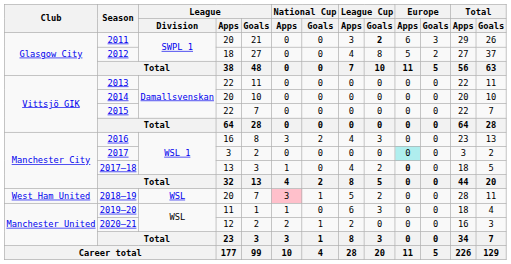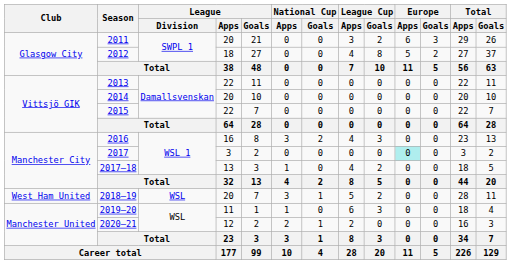(380, 40) bold -> (380, 40) normal
(408, 168) bold -> (408, 168) normal
(287, 196) pink background -> (287, 196) no background
